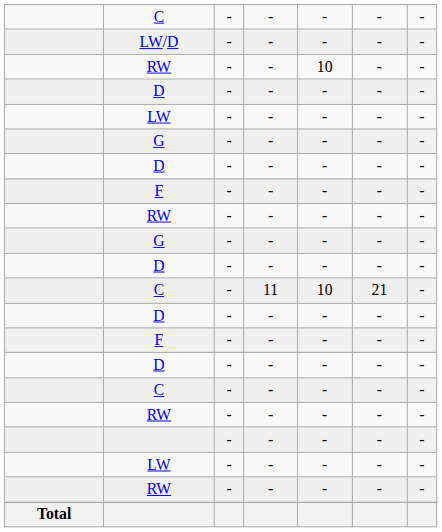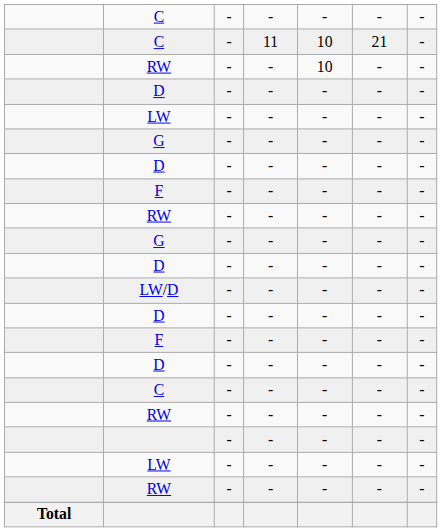rows swapped: (159, 41) <-> (159, 290)
